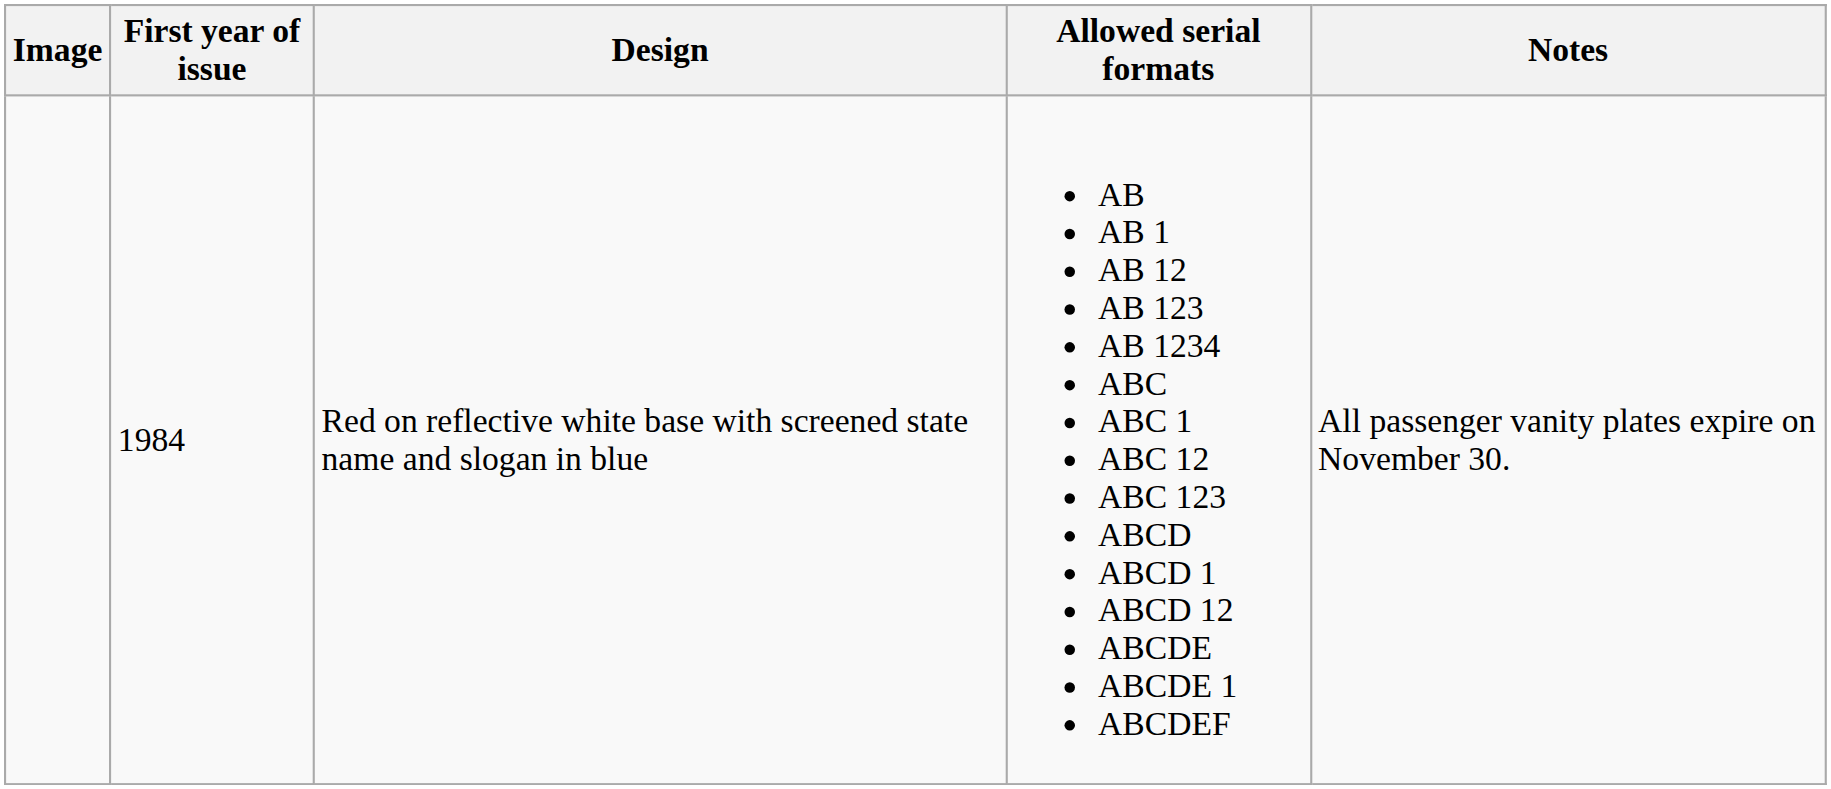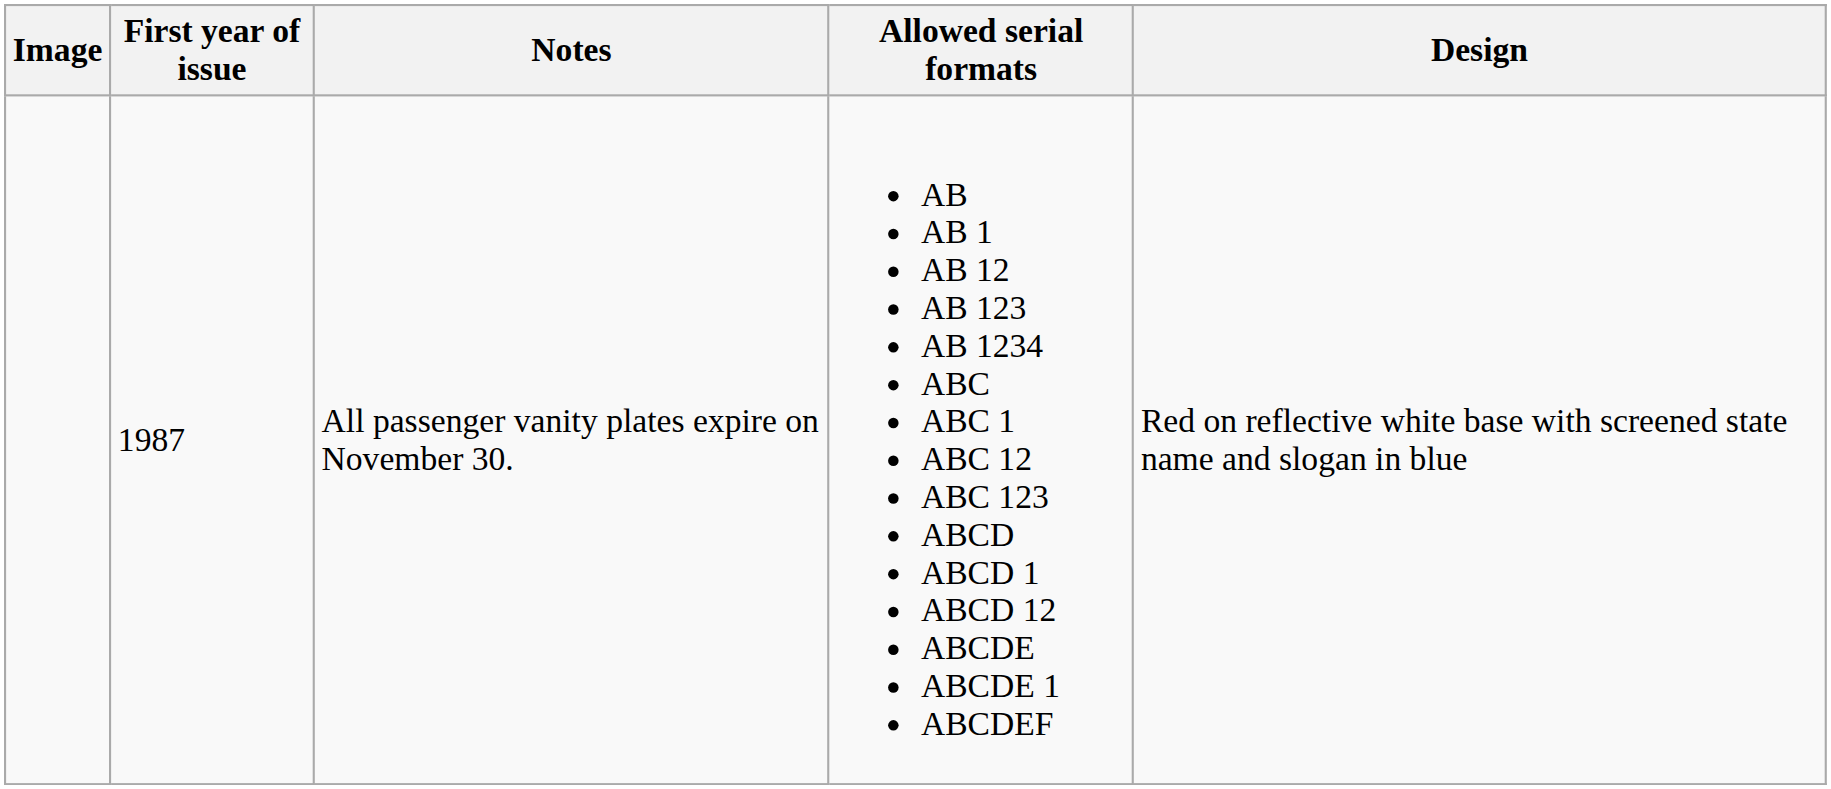columns swapped: (660, 50) <-> (1568, 50)
(151, 439) 1984 -> (151, 439) 1987
